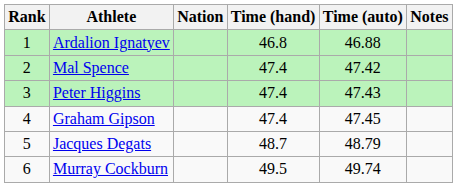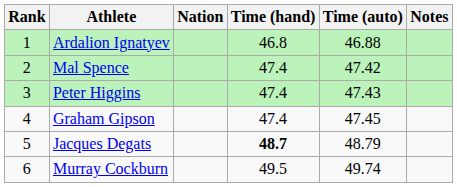(273, 144) normal -> (273, 144) bold
